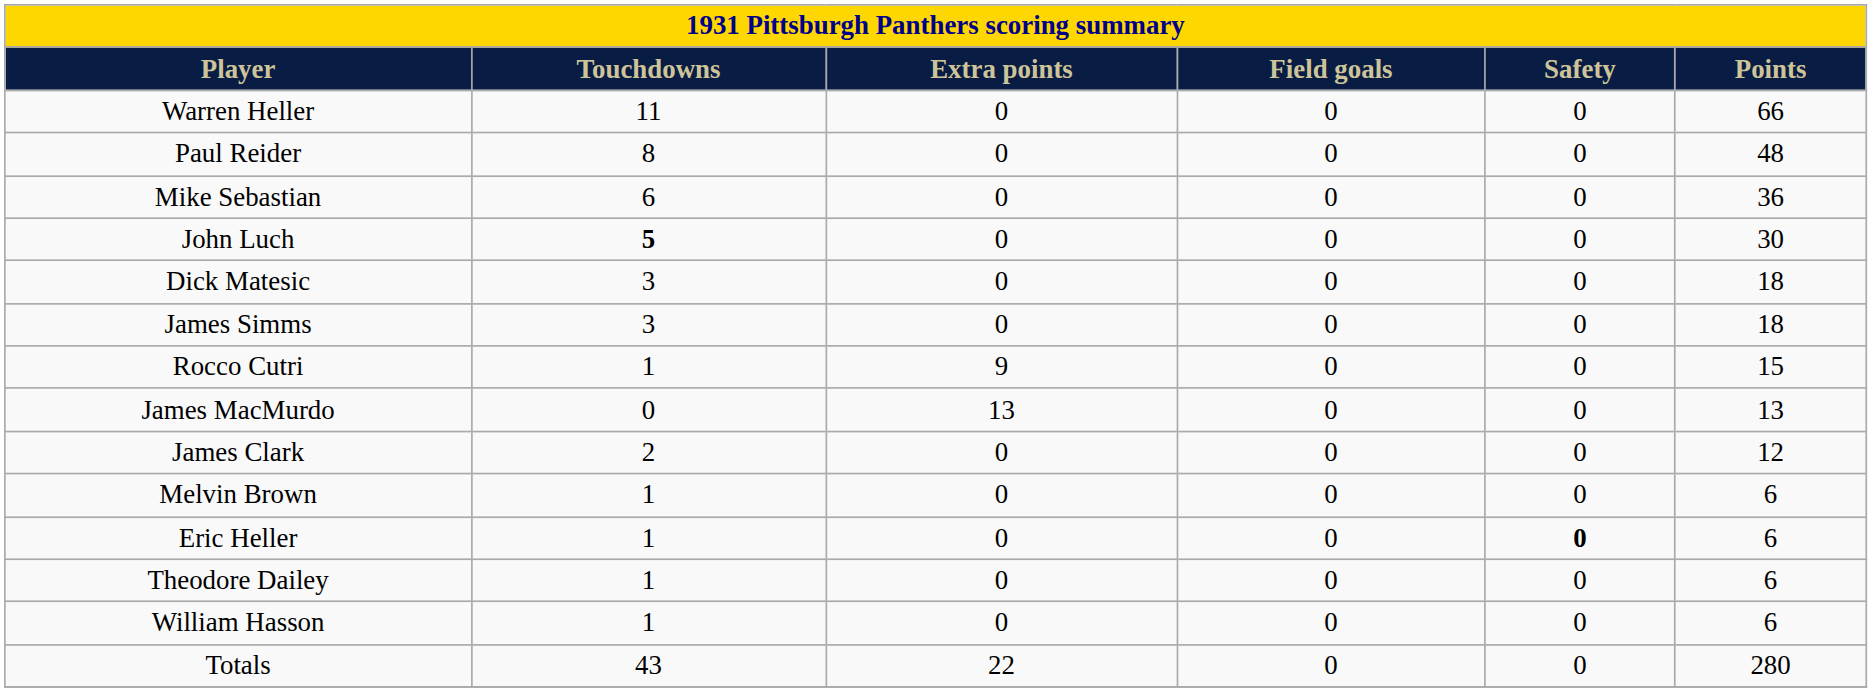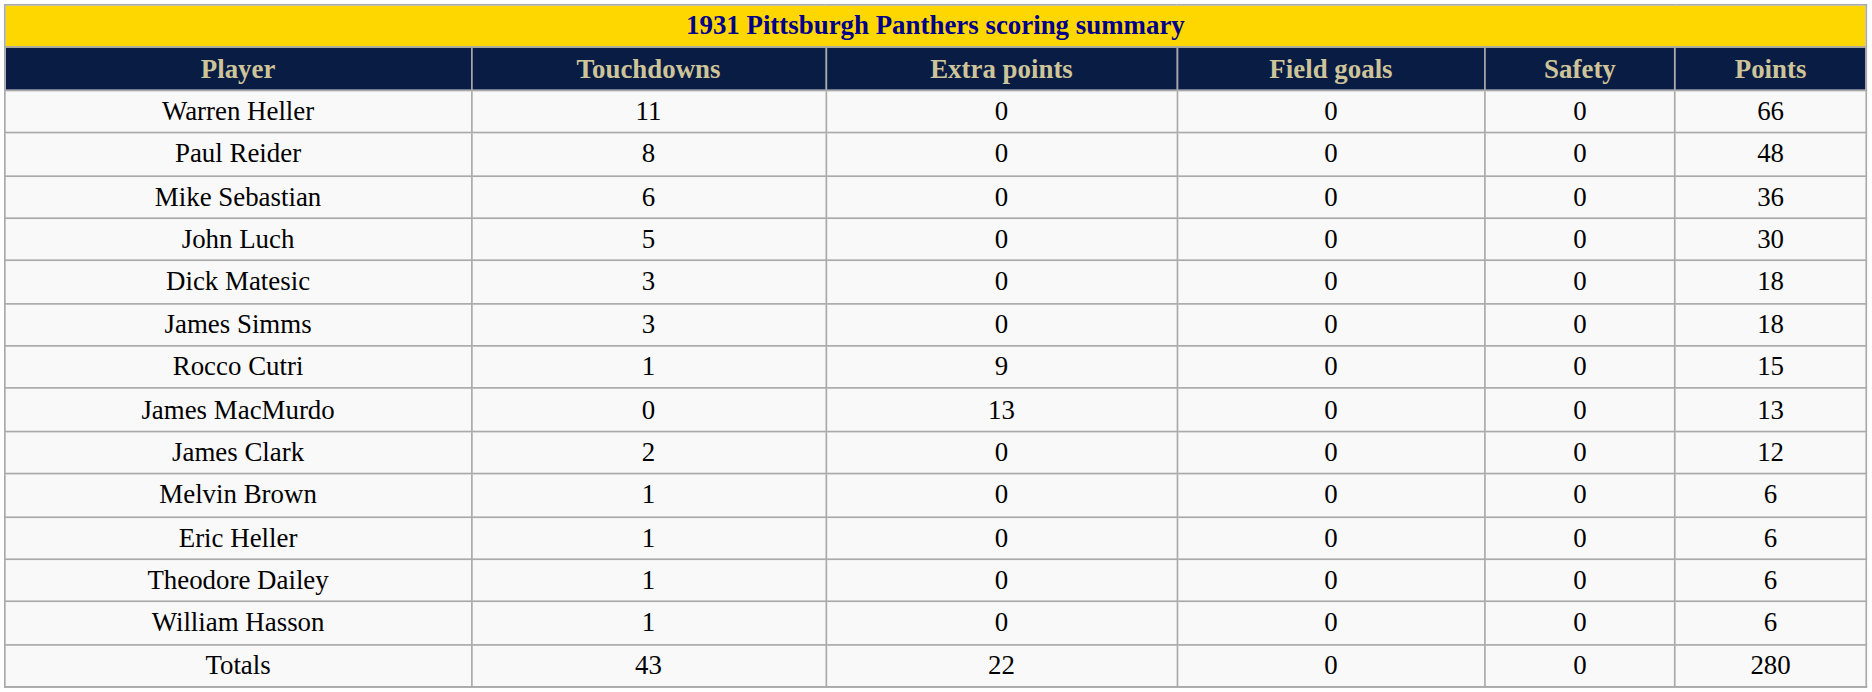(649, 238) bold -> (649, 238) normal
(1580, 537) bold -> (1580, 537) normal
